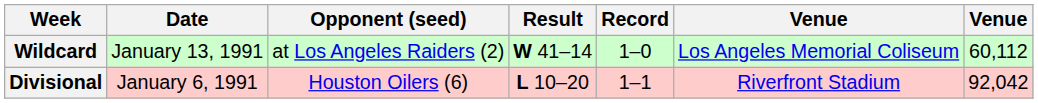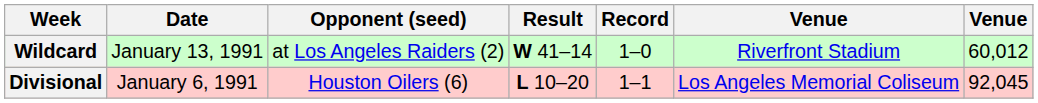(819, 51) Los Angeles Memorial Coliseum -> (819, 51) Riverfront Stadium
(998, 51) 60,112 -> (998, 51) 60,012
(819, 82) Riverfront Stadium -> (819, 82) Los Angeles Memorial Coliseum
(998, 82) 92,042 -> (998, 82) 92,045
